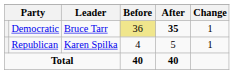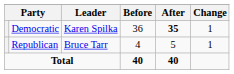(86, 28) Bruce Tarr -> (91, 28) Karen Spilka
(138, 28) khaki background -> (138, 28) no background
(91, 45) Karen Spilka -> (86, 45) Bruce Tarr
